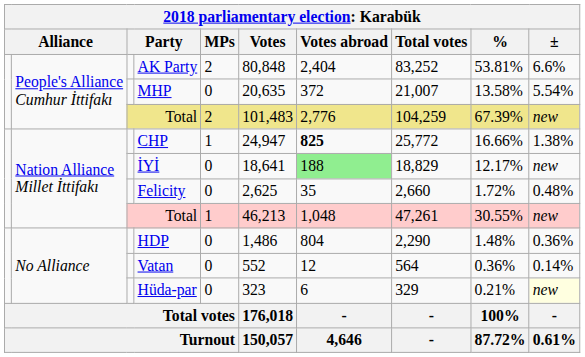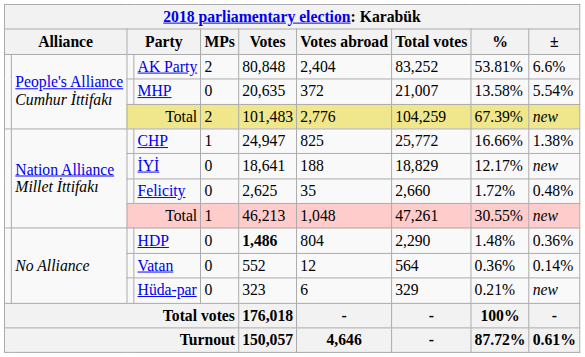(312, 141) bold -> (312, 141) normal
(312, 166) lightgreen background -> (312, 166) no background
(260, 240) normal -> (260, 240) bold
(545, 290) lightyellow background -> (545, 290) no background
